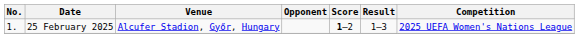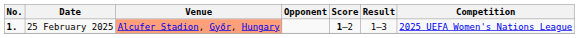(12, 26) normal -> (12, 26) bold
(199, 26) no background -> (199, 26) lightsalmon background
